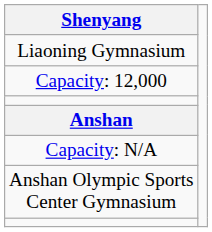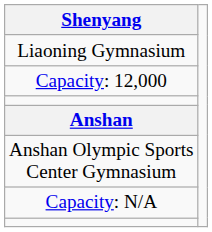(101, 150) Capacity: N/A -> (101, 161) Anshan Olympic Sports Center Gymnasium
(101, 191) Anshan Olympic Sports Center Gymnasium -> (101, 202) Capacity: N/A
